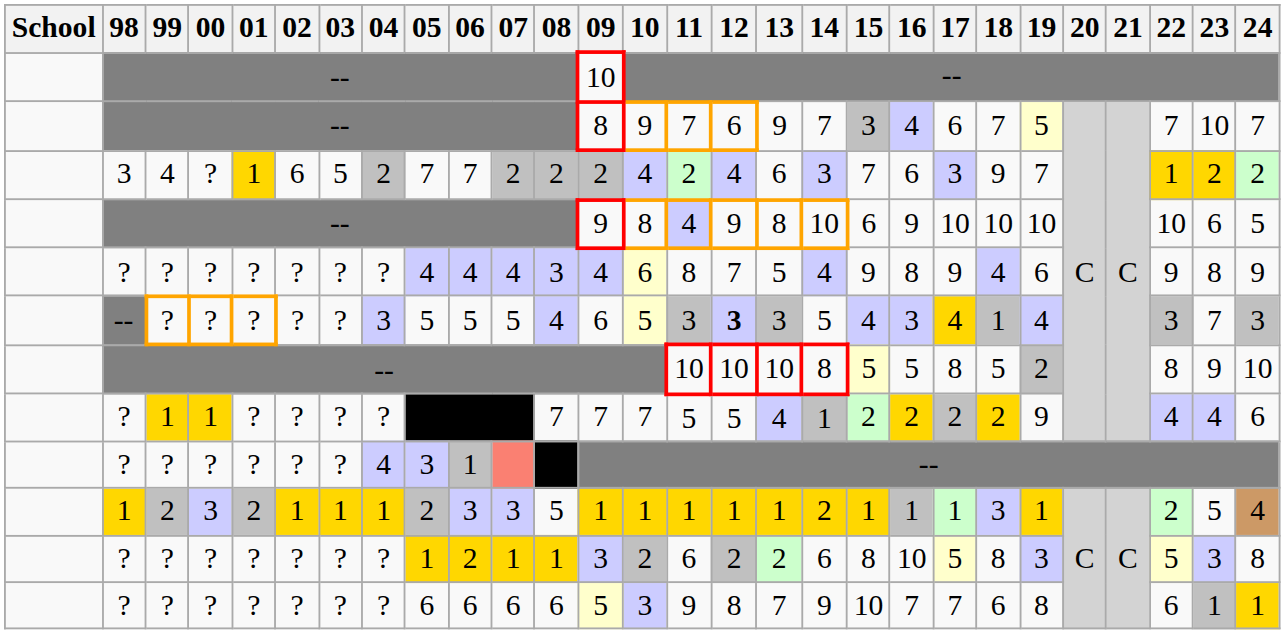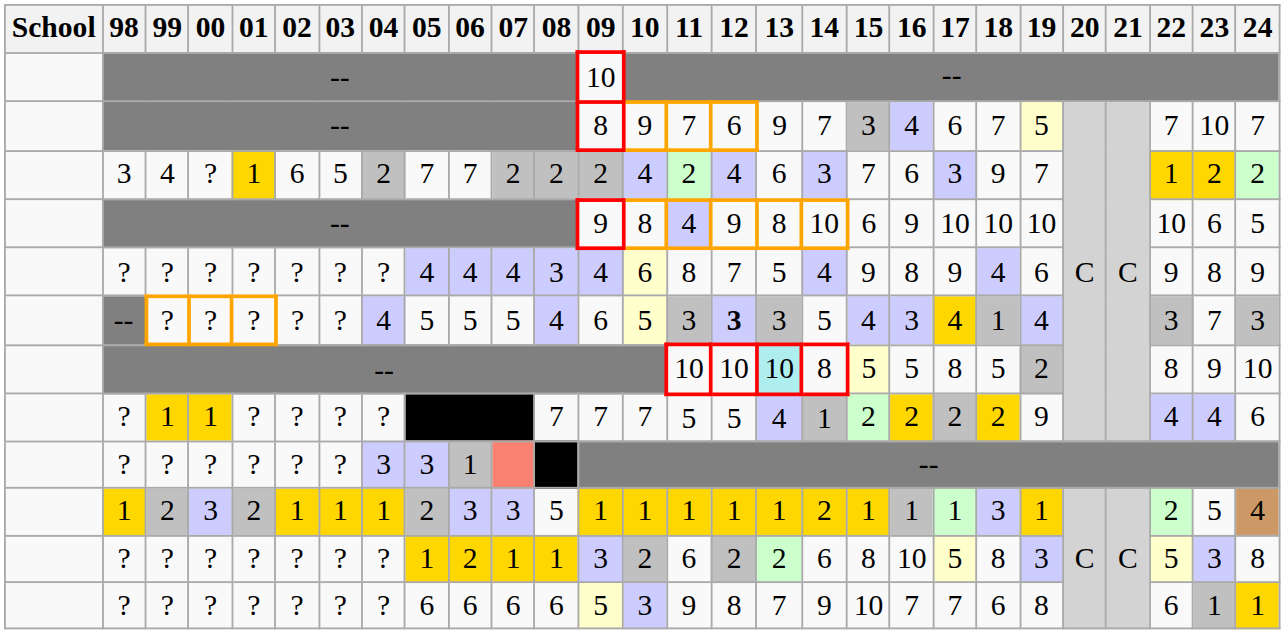(384, 319) 3 -> (384, 319) 4
(779, 368) no background -> (779, 368) paleturquoise background
(384, 464) 4 -> (384, 464) 3
